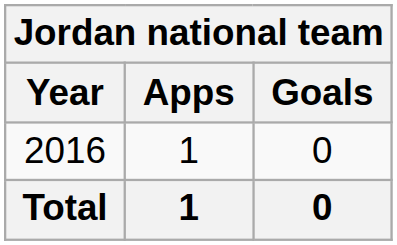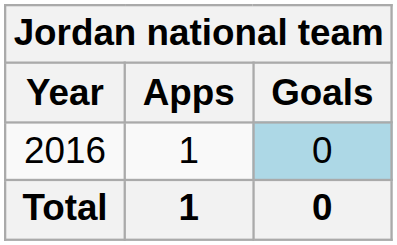(322, 150) no background -> (322, 150) lightblue background
